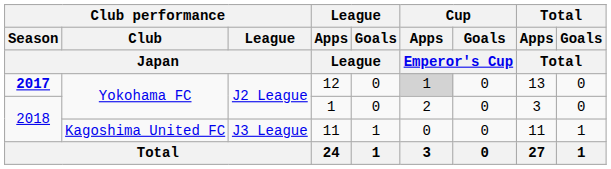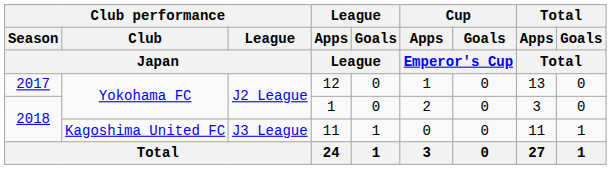(33, 85) bold -> (33, 85) normal
(427, 85) lightgrey background -> (427, 85) no background
